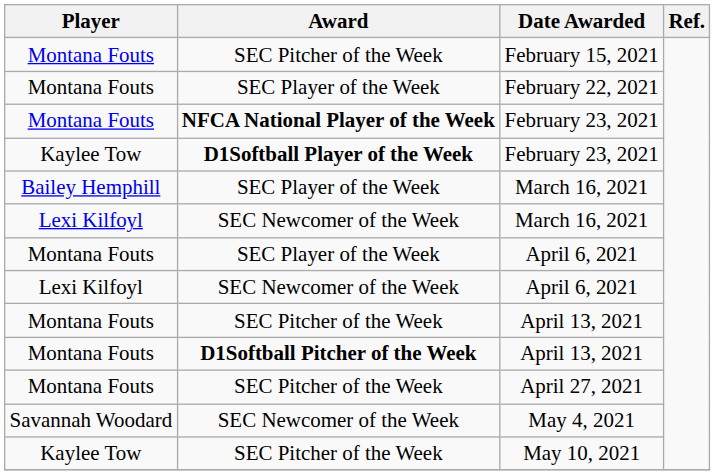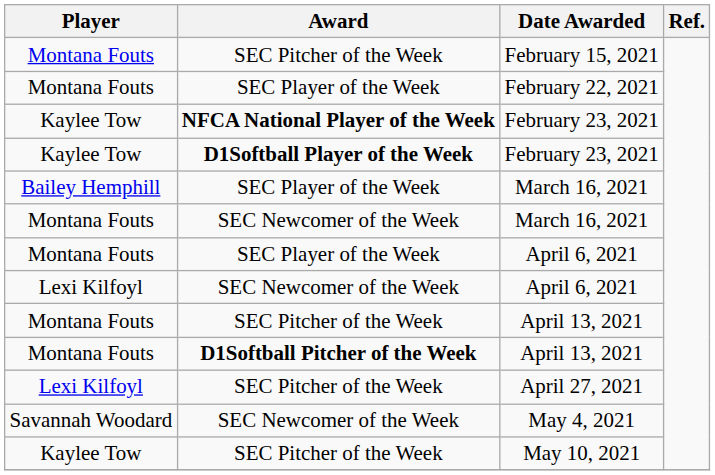(91, 120) Montana Fouts -> (91, 120) Kaylee Tow
(91, 220) Lexi Kilfoyl -> (91, 220) Montana Fouts
(91, 386) Montana Fouts -> (91, 386) Lexi Kilfoyl
